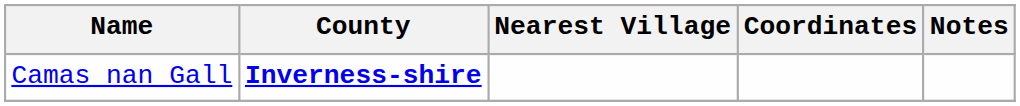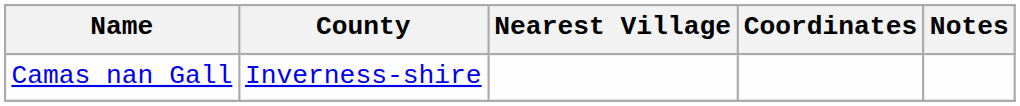(363, 77) bold -> (363, 77) normal
